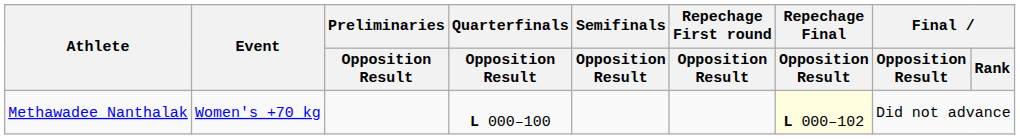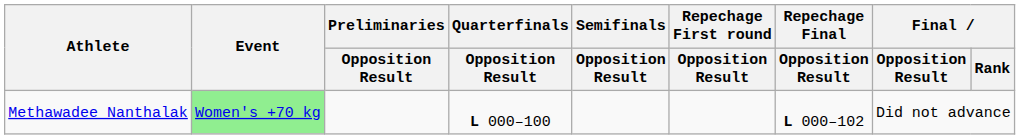(258, 112) no background -> (258, 112) lightgreen background
(824, 121) lightyellow background -> (824, 121) no background
